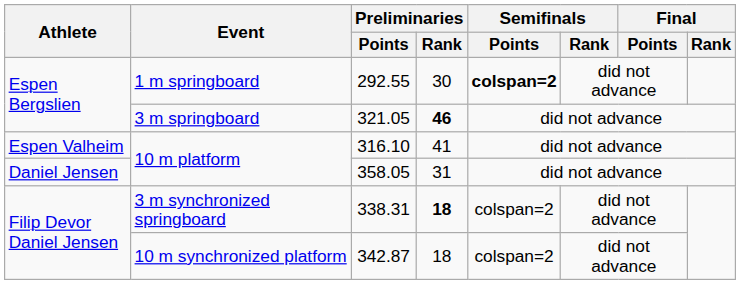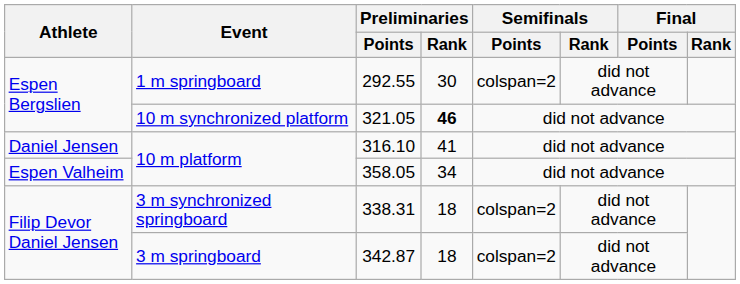(514, 81) bold -> (516, 81) normal
(197, 118) 3 m springboard -> (242, 118) 10 m synchronized platform
(66, 146) Espen Valheim -> (63, 146) Daniel Jensen
(63, 173) Daniel Jensen -> (66, 173) Espen Valheim
(442, 173) 31 -> (447, 173) 34
(442, 210) bold -> (447, 210) normal
(241, 256) 10 m synchronized platform -> (198, 256) 3 m springboard
